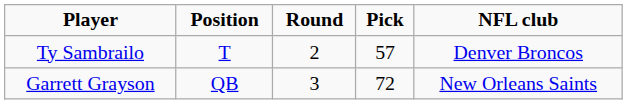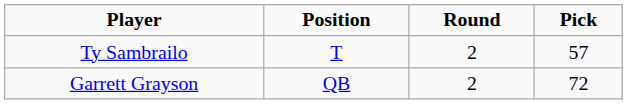- column: (518, 20)
(315, 83) 3 -> (472, 83) 2
